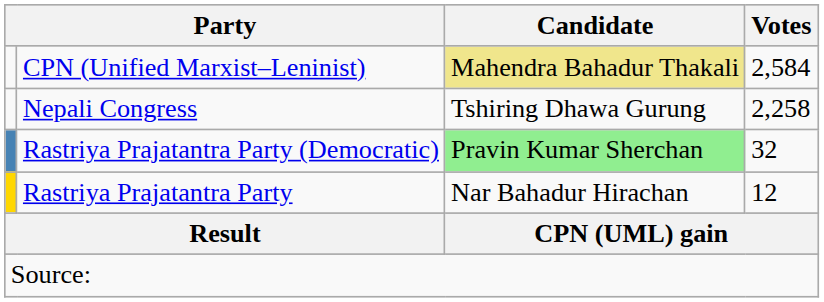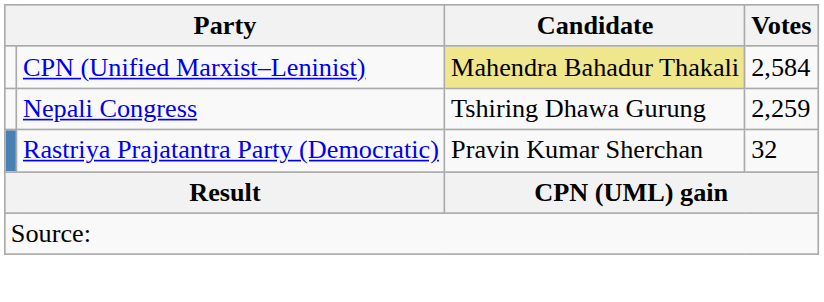(781, 108) 2,258 -> (781, 108) 2,259
(577, 150) lightgreen background -> (577, 150) no background
- row: (158, 191)
